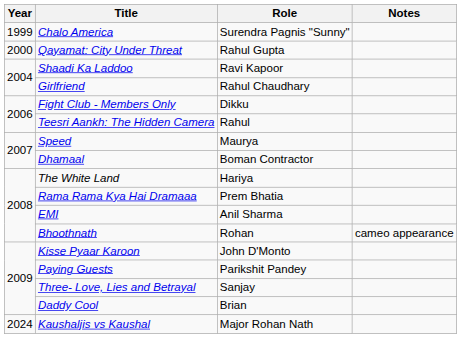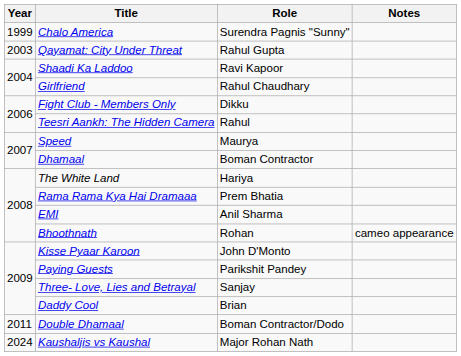(20, 50) 2000 -> (20, 50) 2003
+ row: (81, 324)
